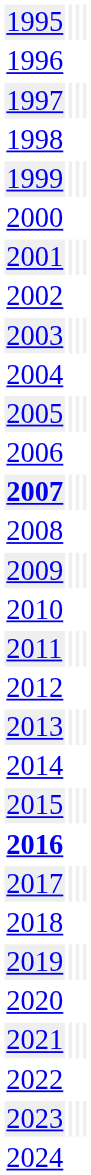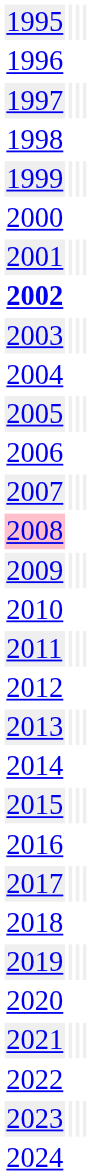(35, 296) normal -> (35, 296) bold
(35, 491) bold -> (35, 491) normal
(35, 531) no background -> (35, 531) pink background
(35, 844) bold -> (35, 844) normal
